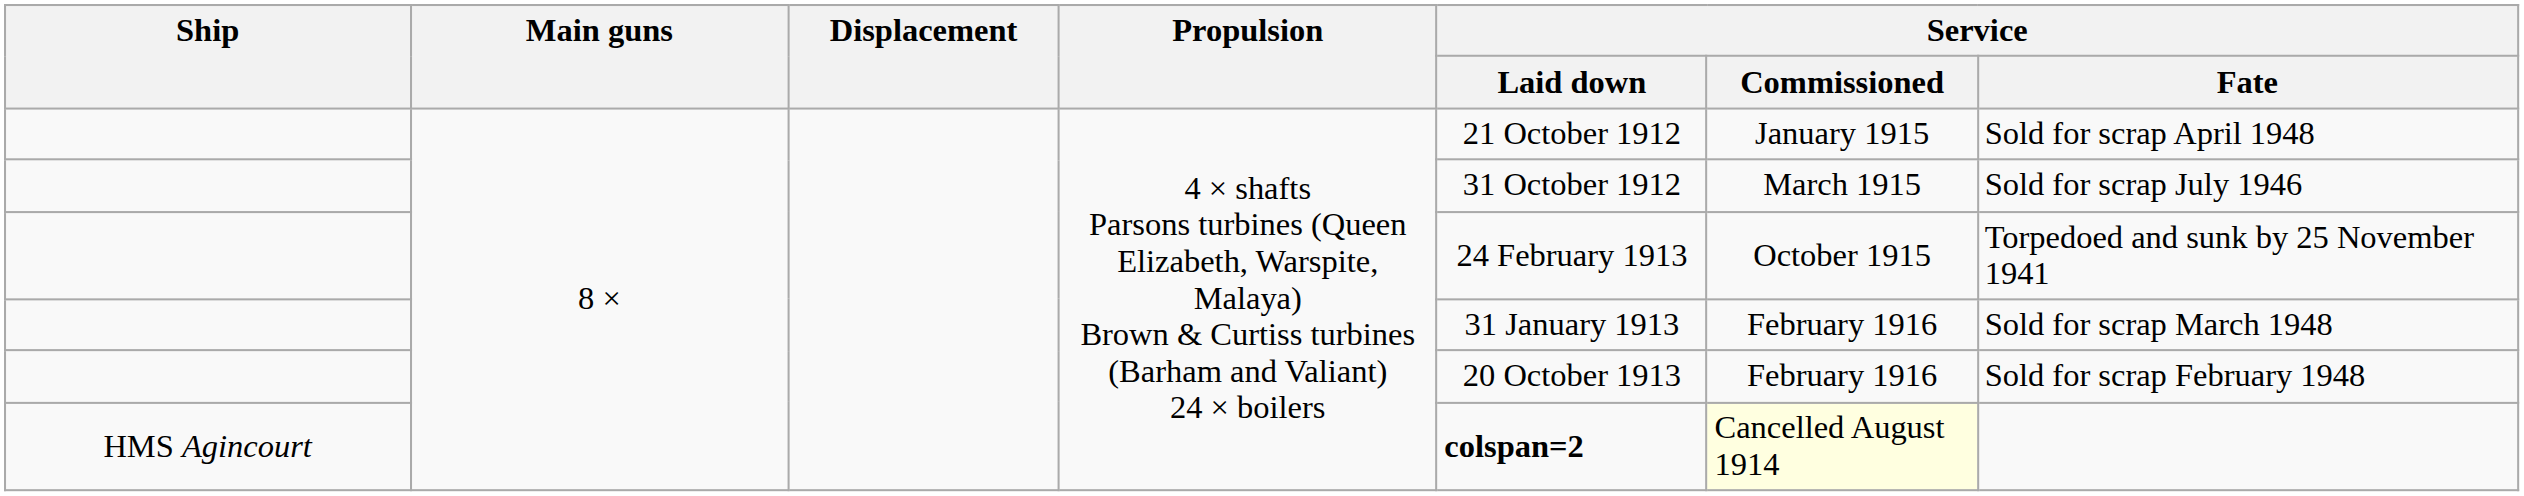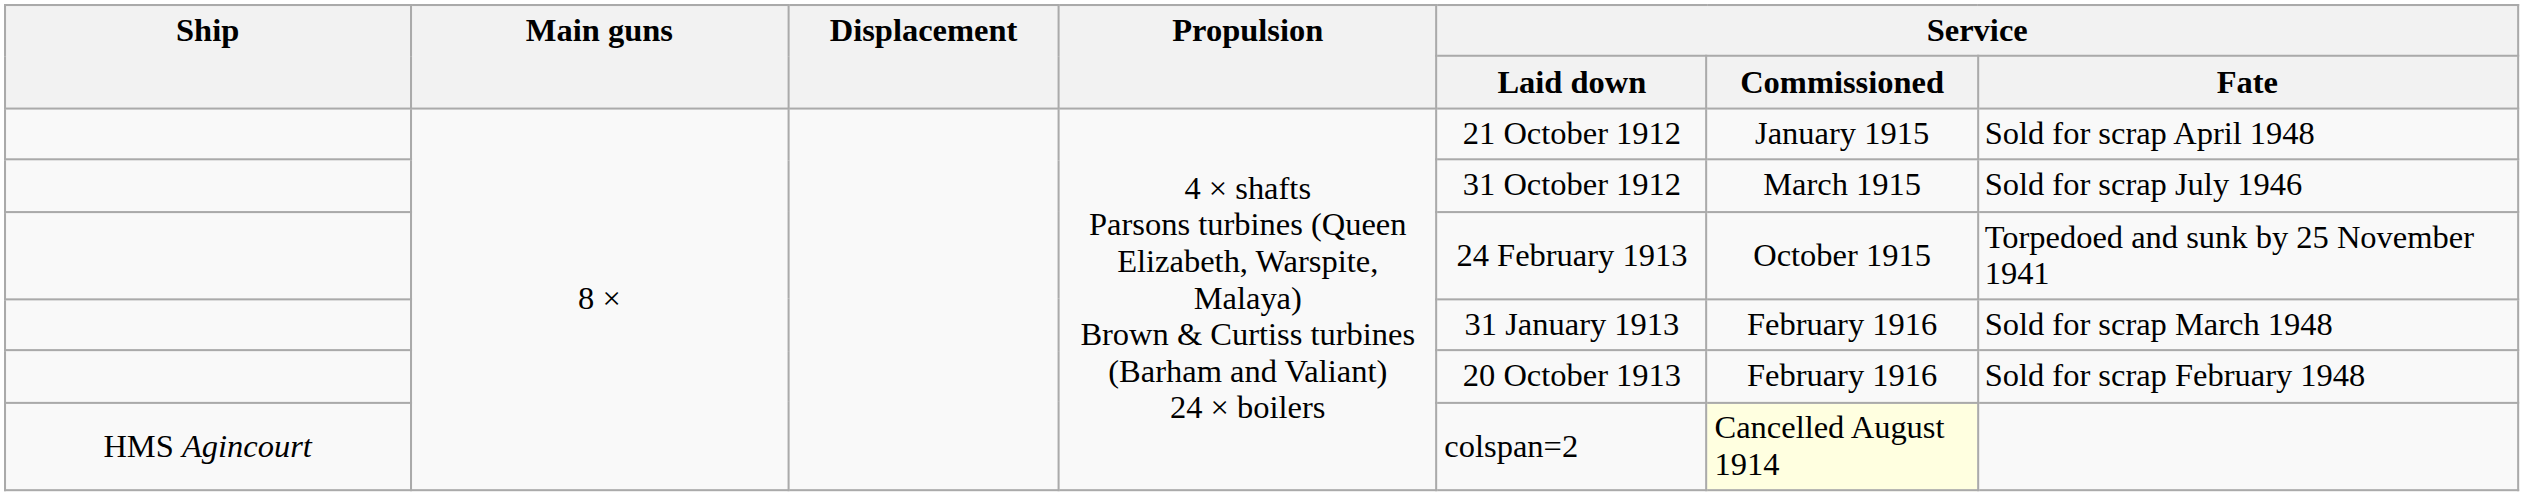(1514, 445) bold -> (1511, 445) normal
